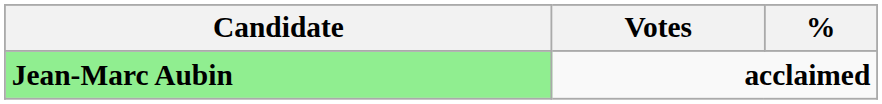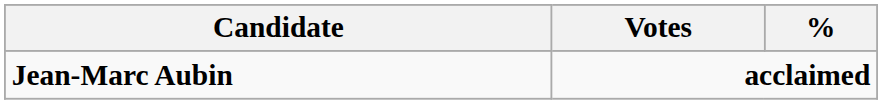(122, 74) lightgreen background -> (122, 74) no background
